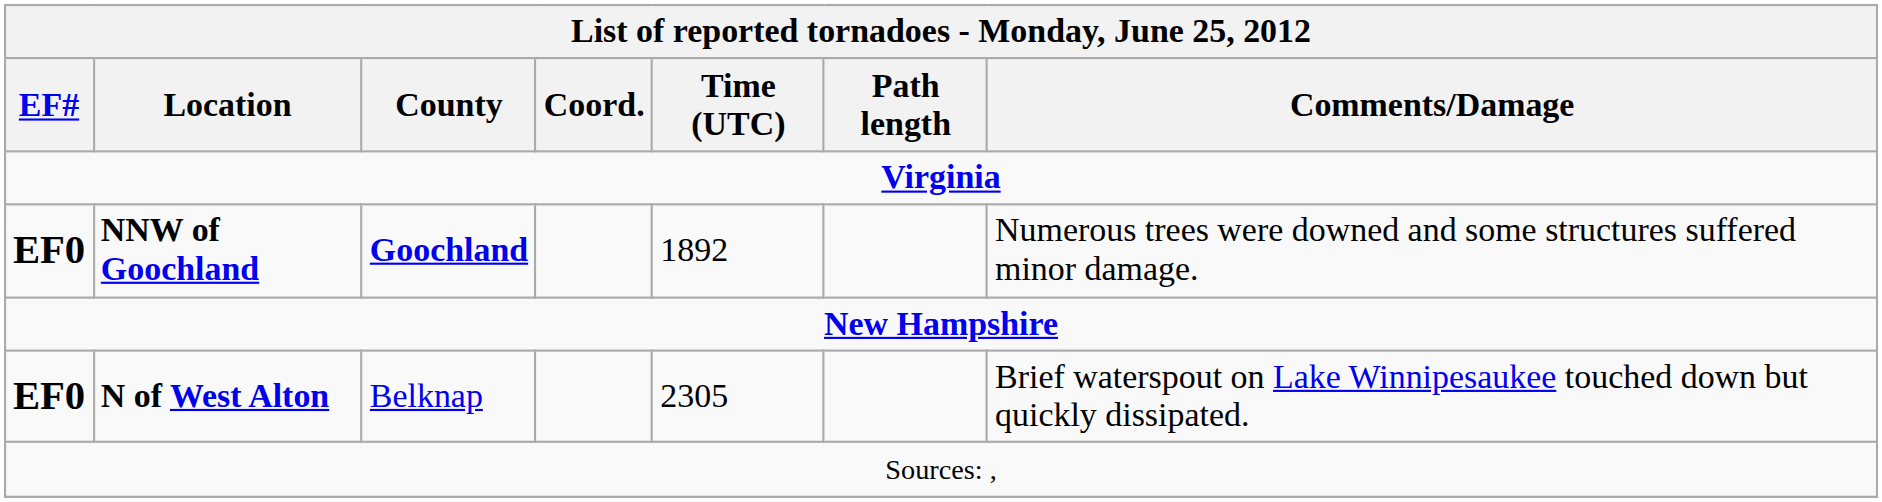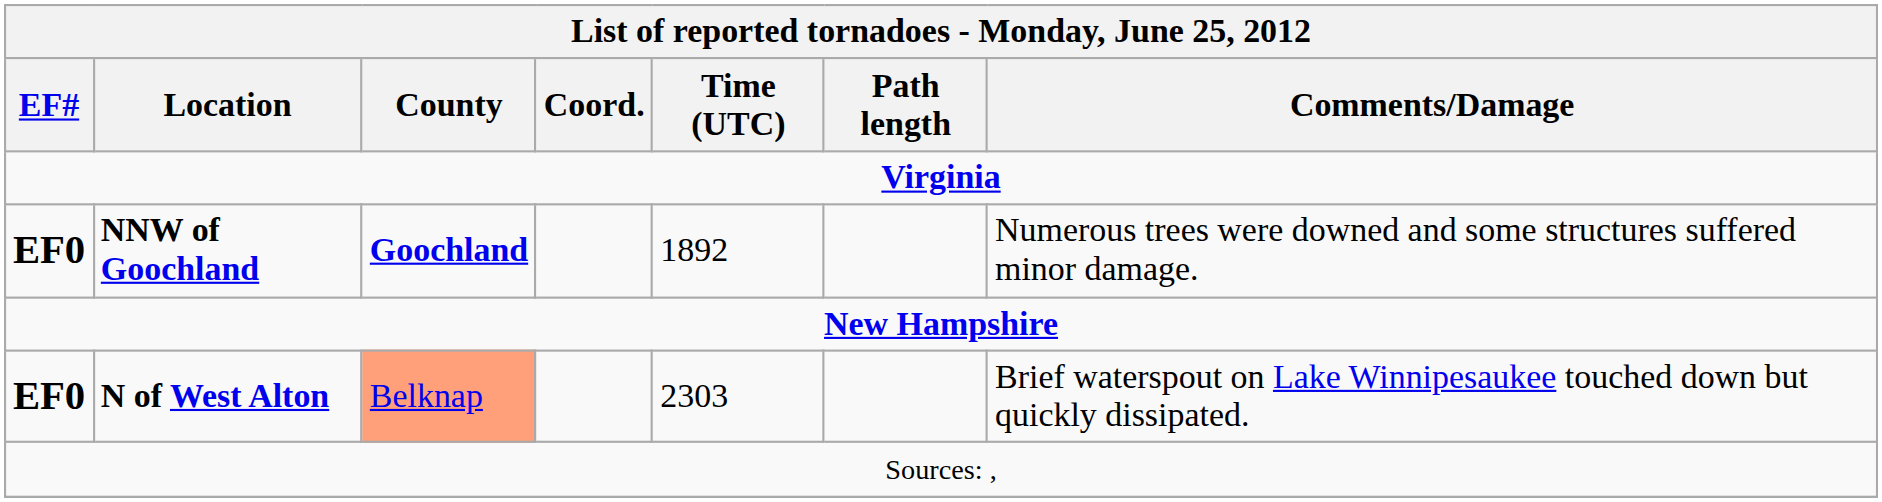(426, 395) no background -> (426, 395) lightsalmon background
(694, 395) 2305 -> (694, 395) 2303
